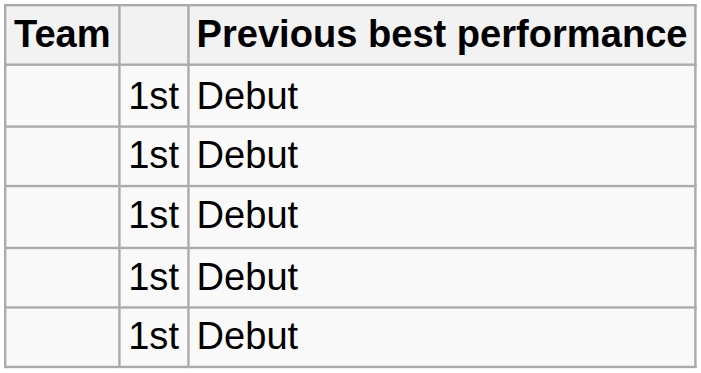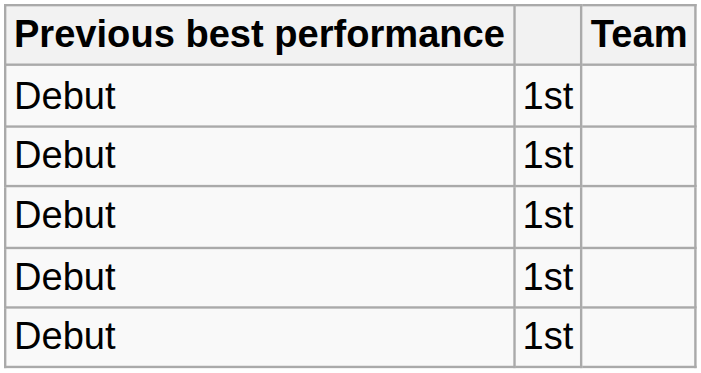columns swapped: (62, 34) <-> (442, 34)
